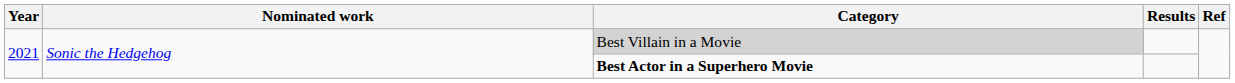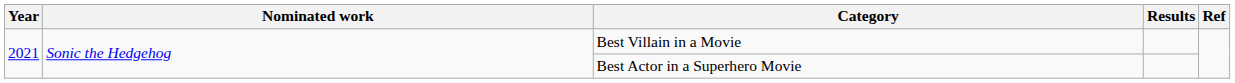(669, 41) lightgrey background -> (669, 41) no background
(705, 66) bold -> (699, 66) normal
